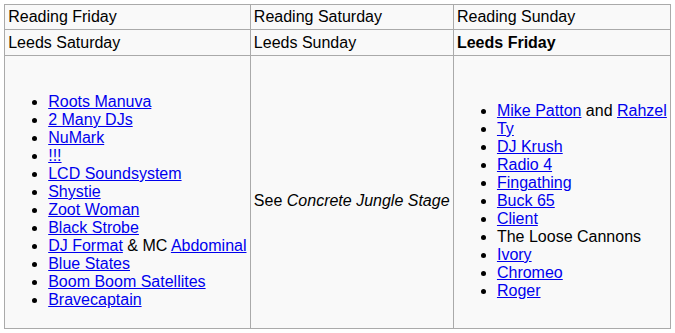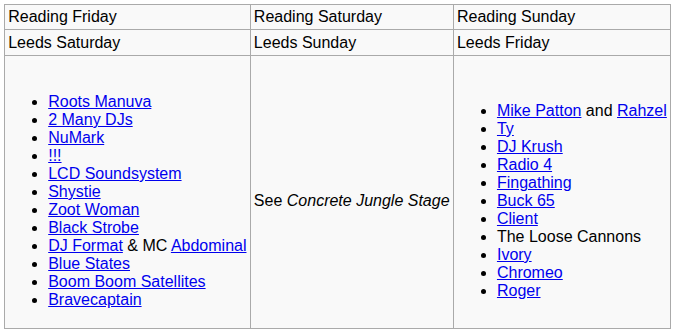(506, 42) bold -> (503, 42) normal
